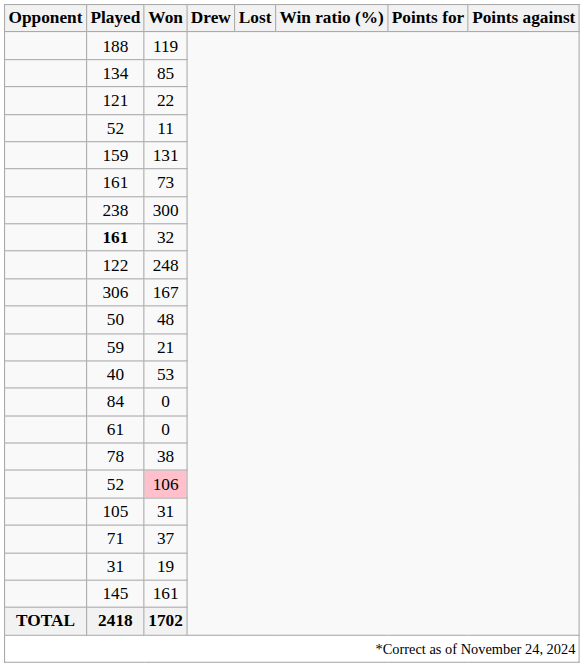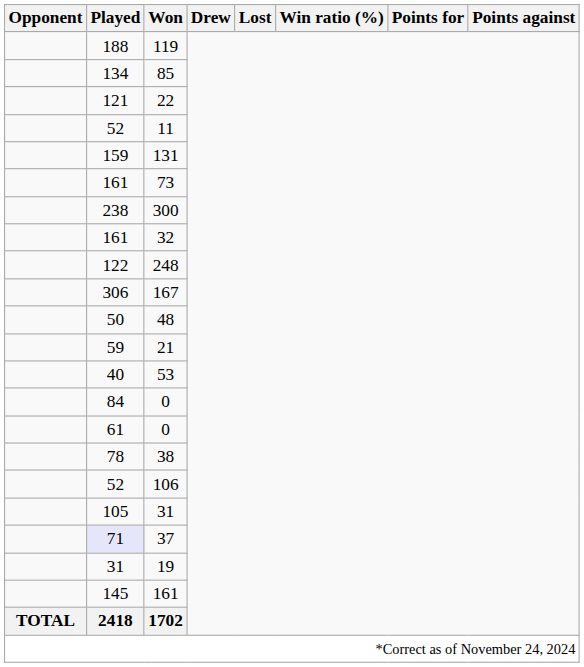(115, 237) bold -> (115, 237) normal
(166, 484) pink background -> (166, 484) no background
(115, 538) no background -> (115, 538) lavender background
